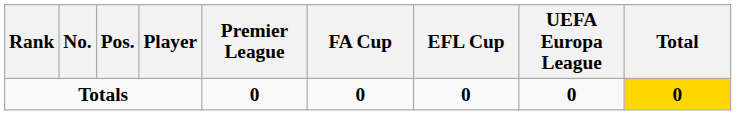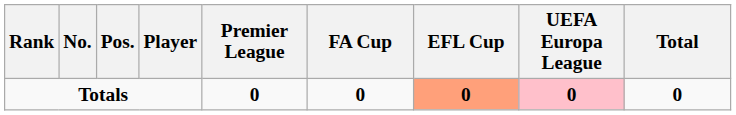(466, 94) no background -> (466, 94) lightsalmon background
(572, 94) no background -> (572, 94) pink background
(677, 94) gold background -> (677, 94) no background
